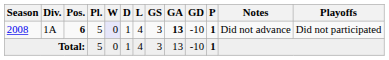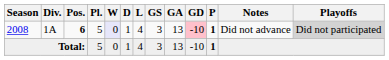(178, 30) bold -> (178, 30) normal
(197, 30) no background -> (197, 30) pink background
(339, 30) no background -> (339, 30) lightgrey background
